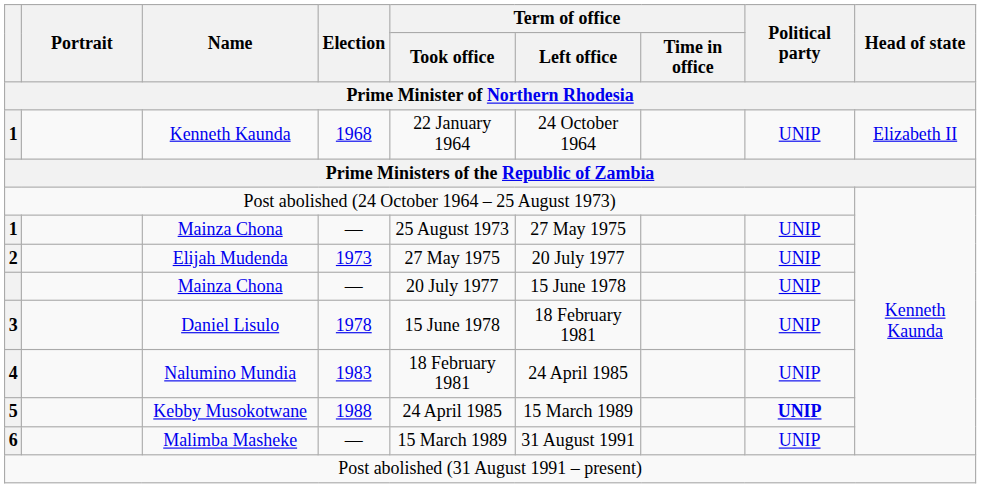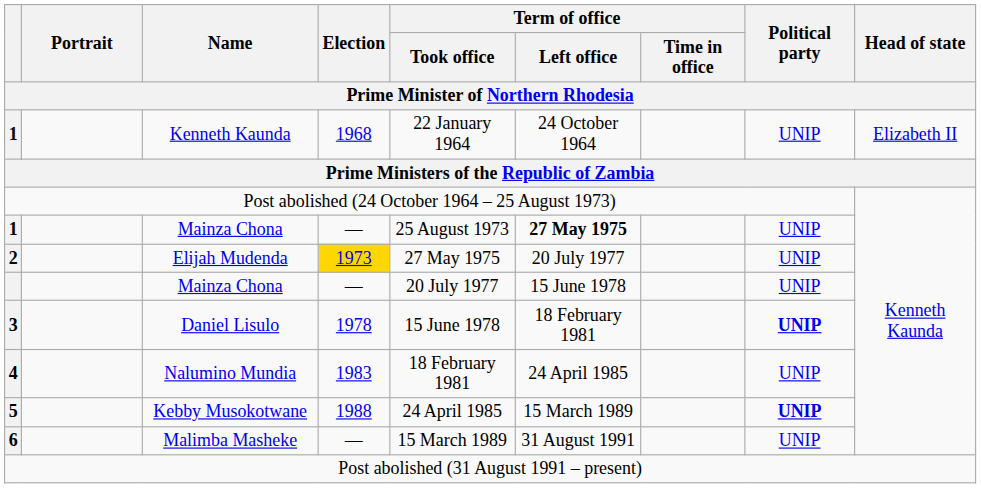(578, 229) normal -> (578, 229) bold
(354, 257) no background -> (354, 257) gold background
(800, 324) normal -> (800, 324) bold
